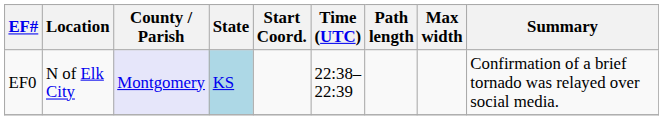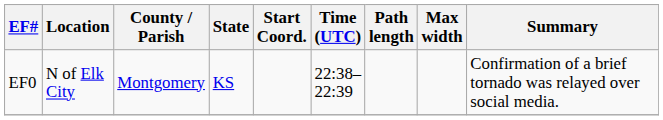(161, 82) lavender background -> (161, 82) no background
(223, 82) lightblue background -> (223, 82) no background
